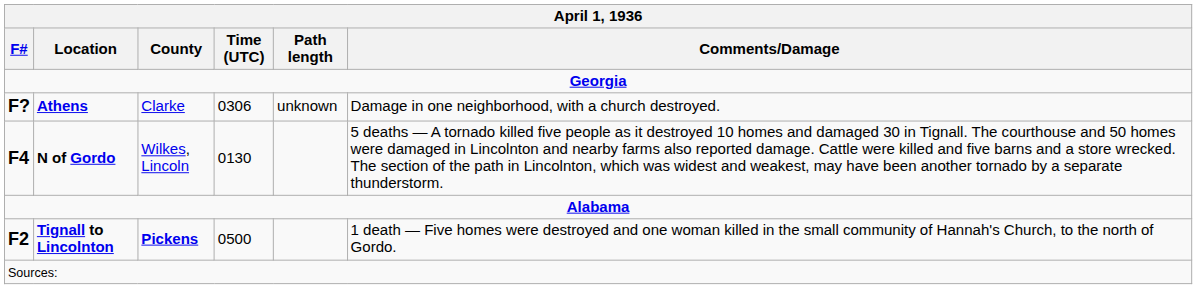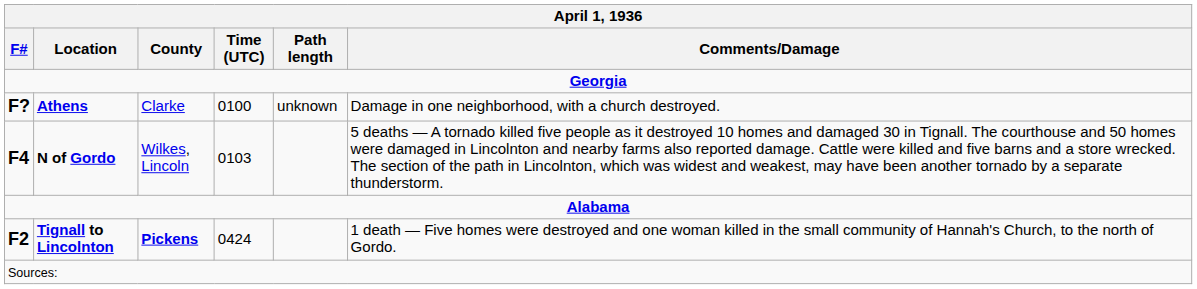(235, 106) 0306 -> (235, 106) 0100
(235, 157) 0130 -> (235, 157) 0103
(235, 239) 0500 -> (235, 239) 0424
